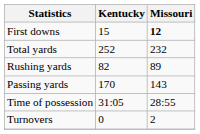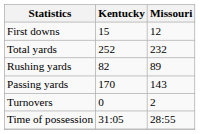(156, 31) bold -> (156, 31) normal
rows swapped: (30, 120) <-> (50, 102)
